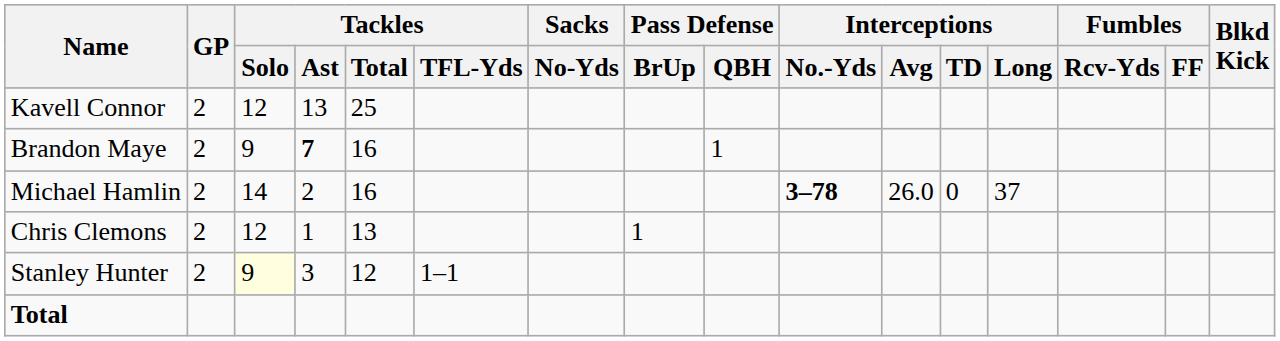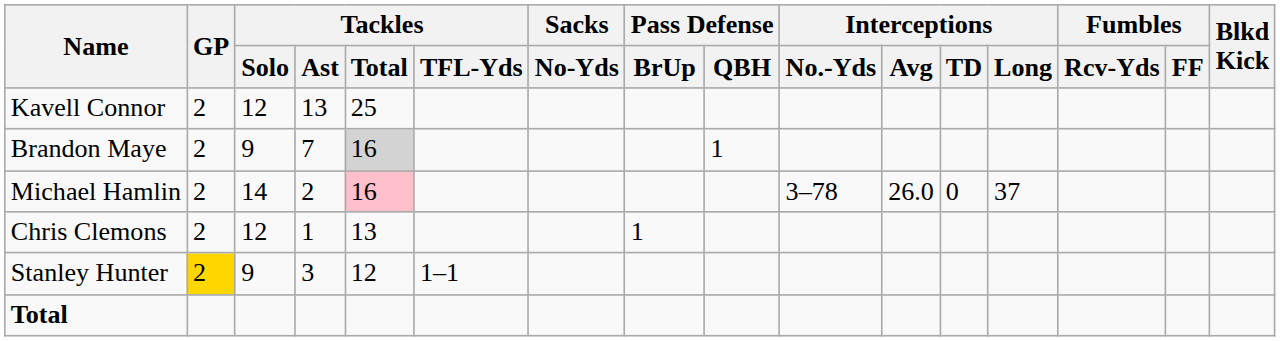(308, 149) bold -> (308, 149) normal
(364, 149) no background -> (364, 149) lightgrey background
(364, 190) no background -> (364, 190) pink background
(812, 190) bold -> (812, 190) normal
(200, 273) no background -> (200, 273) gold background
(248, 273) lightyellow background -> (248, 273) no background
